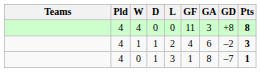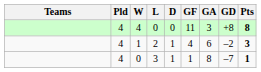columns swapped: (156, 12) <-> (173, 12)
